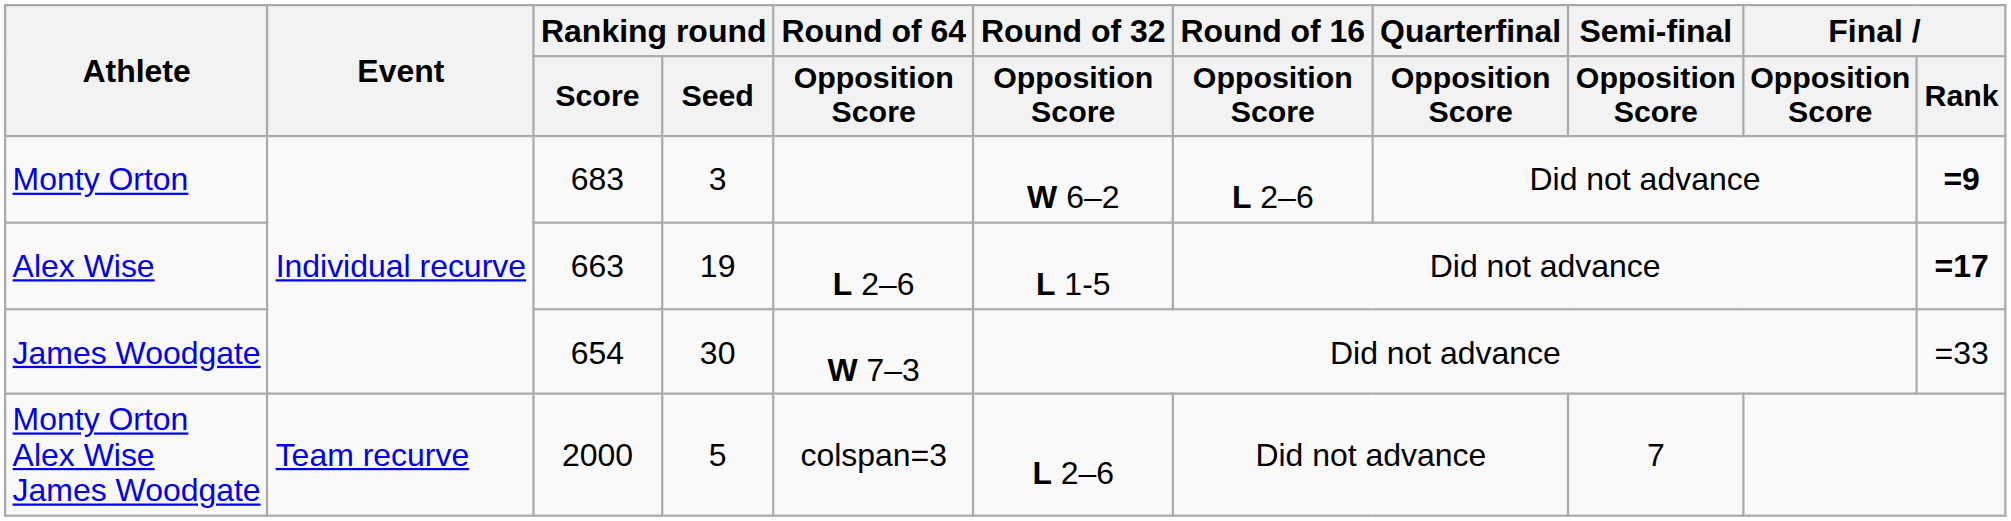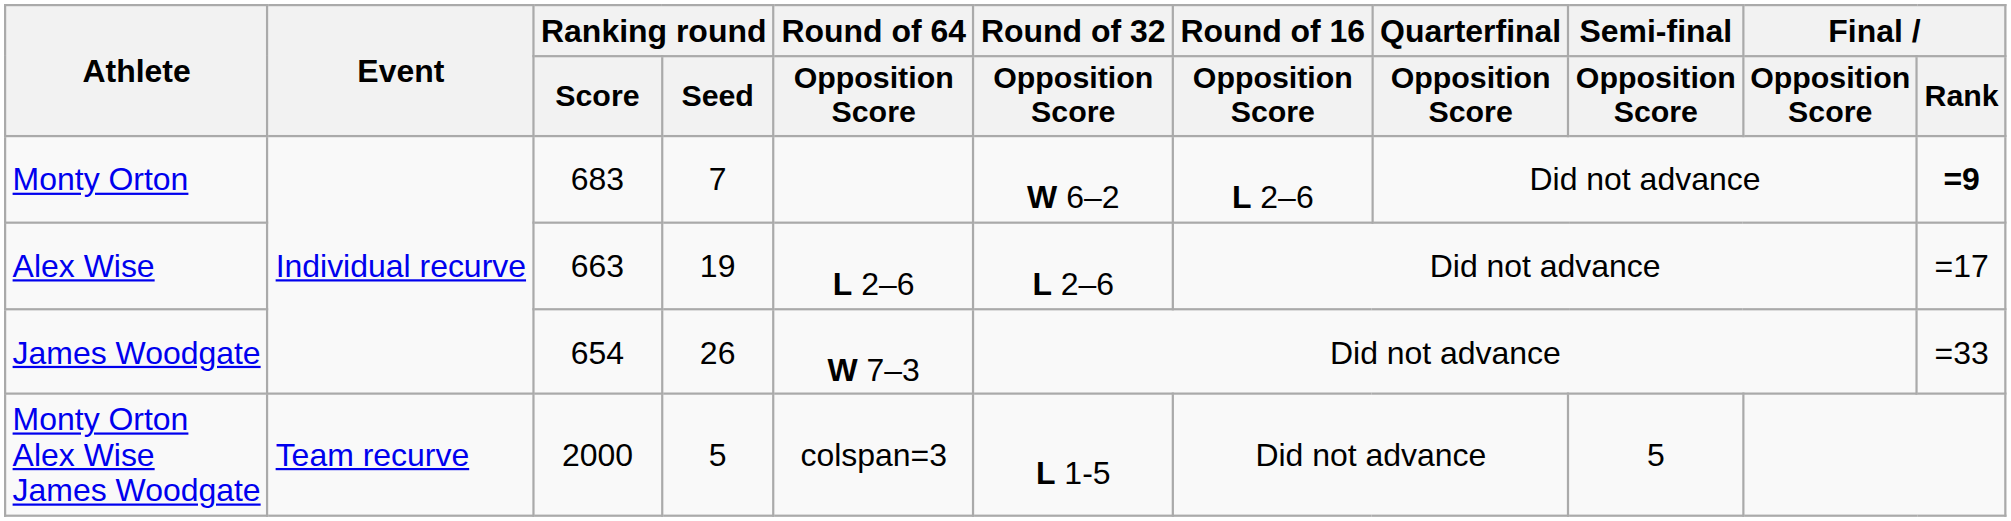(718, 180) 3 -> (718, 180) 7
(1073, 284) L 1-5 -> (1073, 284) L 2–6
(1962, 266) bold -> (1962, 266) normal
(718, 352) 30 -> (718, 352) 26
(1073, 474) L 2–6 -> (1073, 474) L 1-5
(1656, 456) 7 -> (1656, 456) 5
